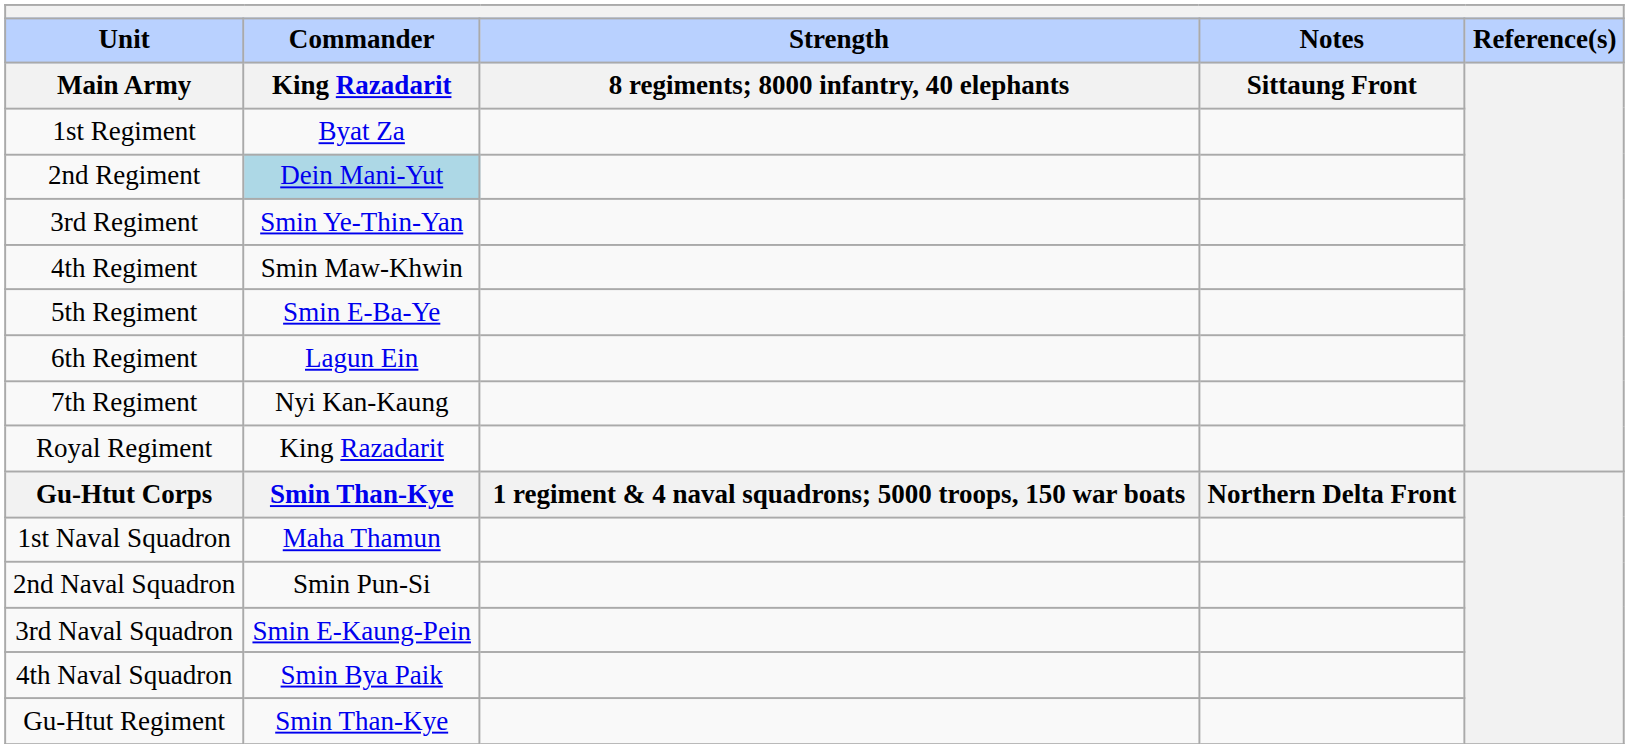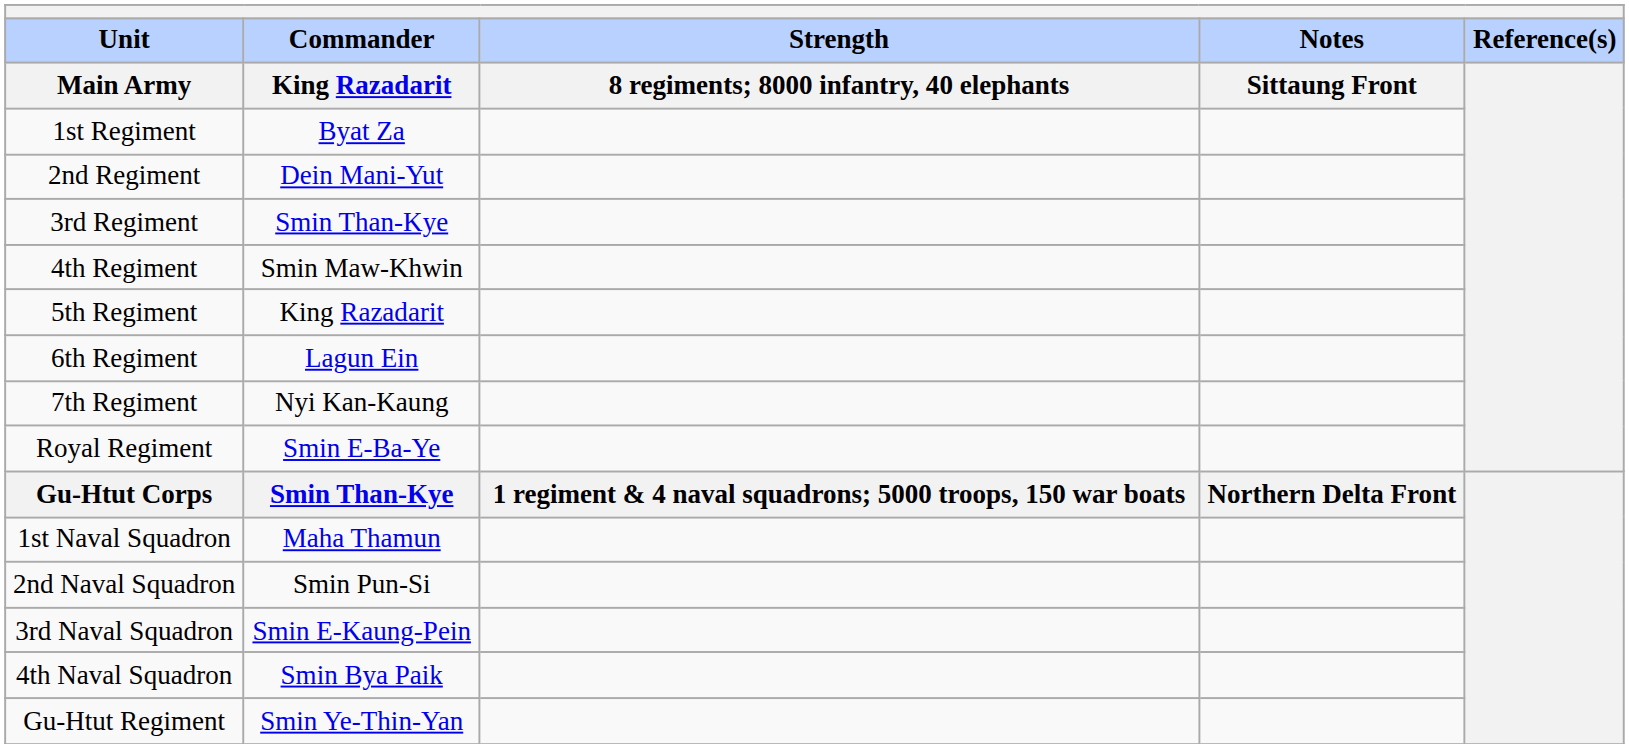(362, 175) lightblue background -> (362, 175) no background
(362, 221) Smin Ye-Thin-Yan -> (362, 221) Smin Than-Kye
(362, 312) Smin E-Ba-Ye -> (362, 312) King Razadarit
(362, 448) King Razadarit -> (362, 448) Smin E-Ba-Ye
(362, 720) Smin Than-Kye -> (362, 720) Smin Ye-Thin-Yan
